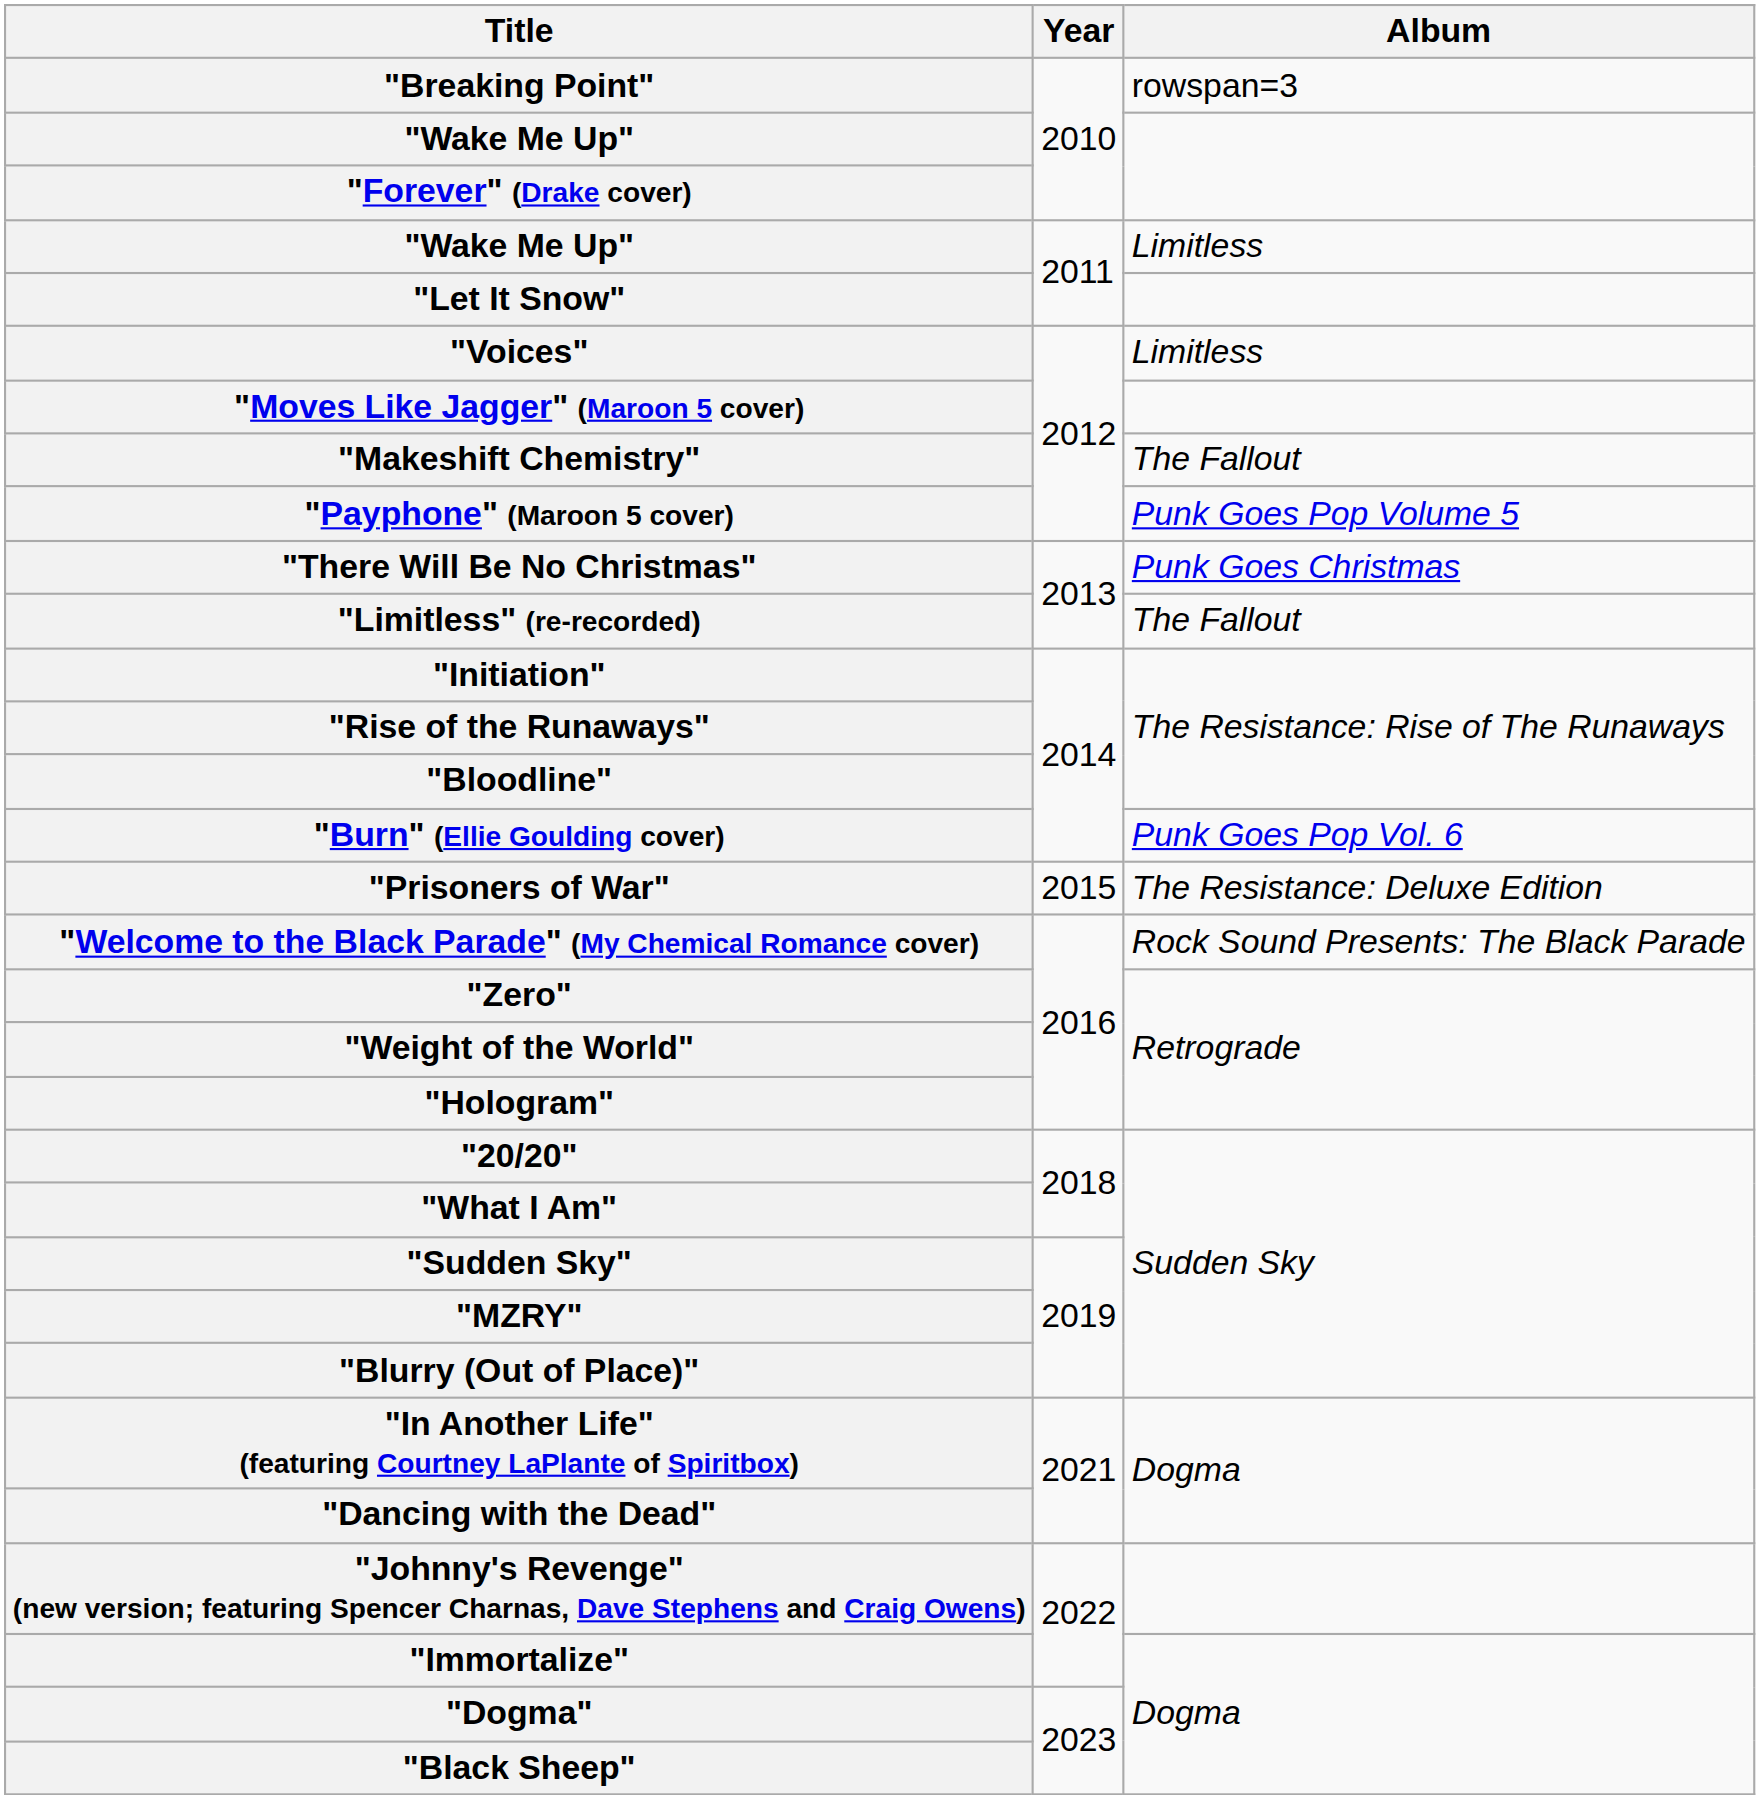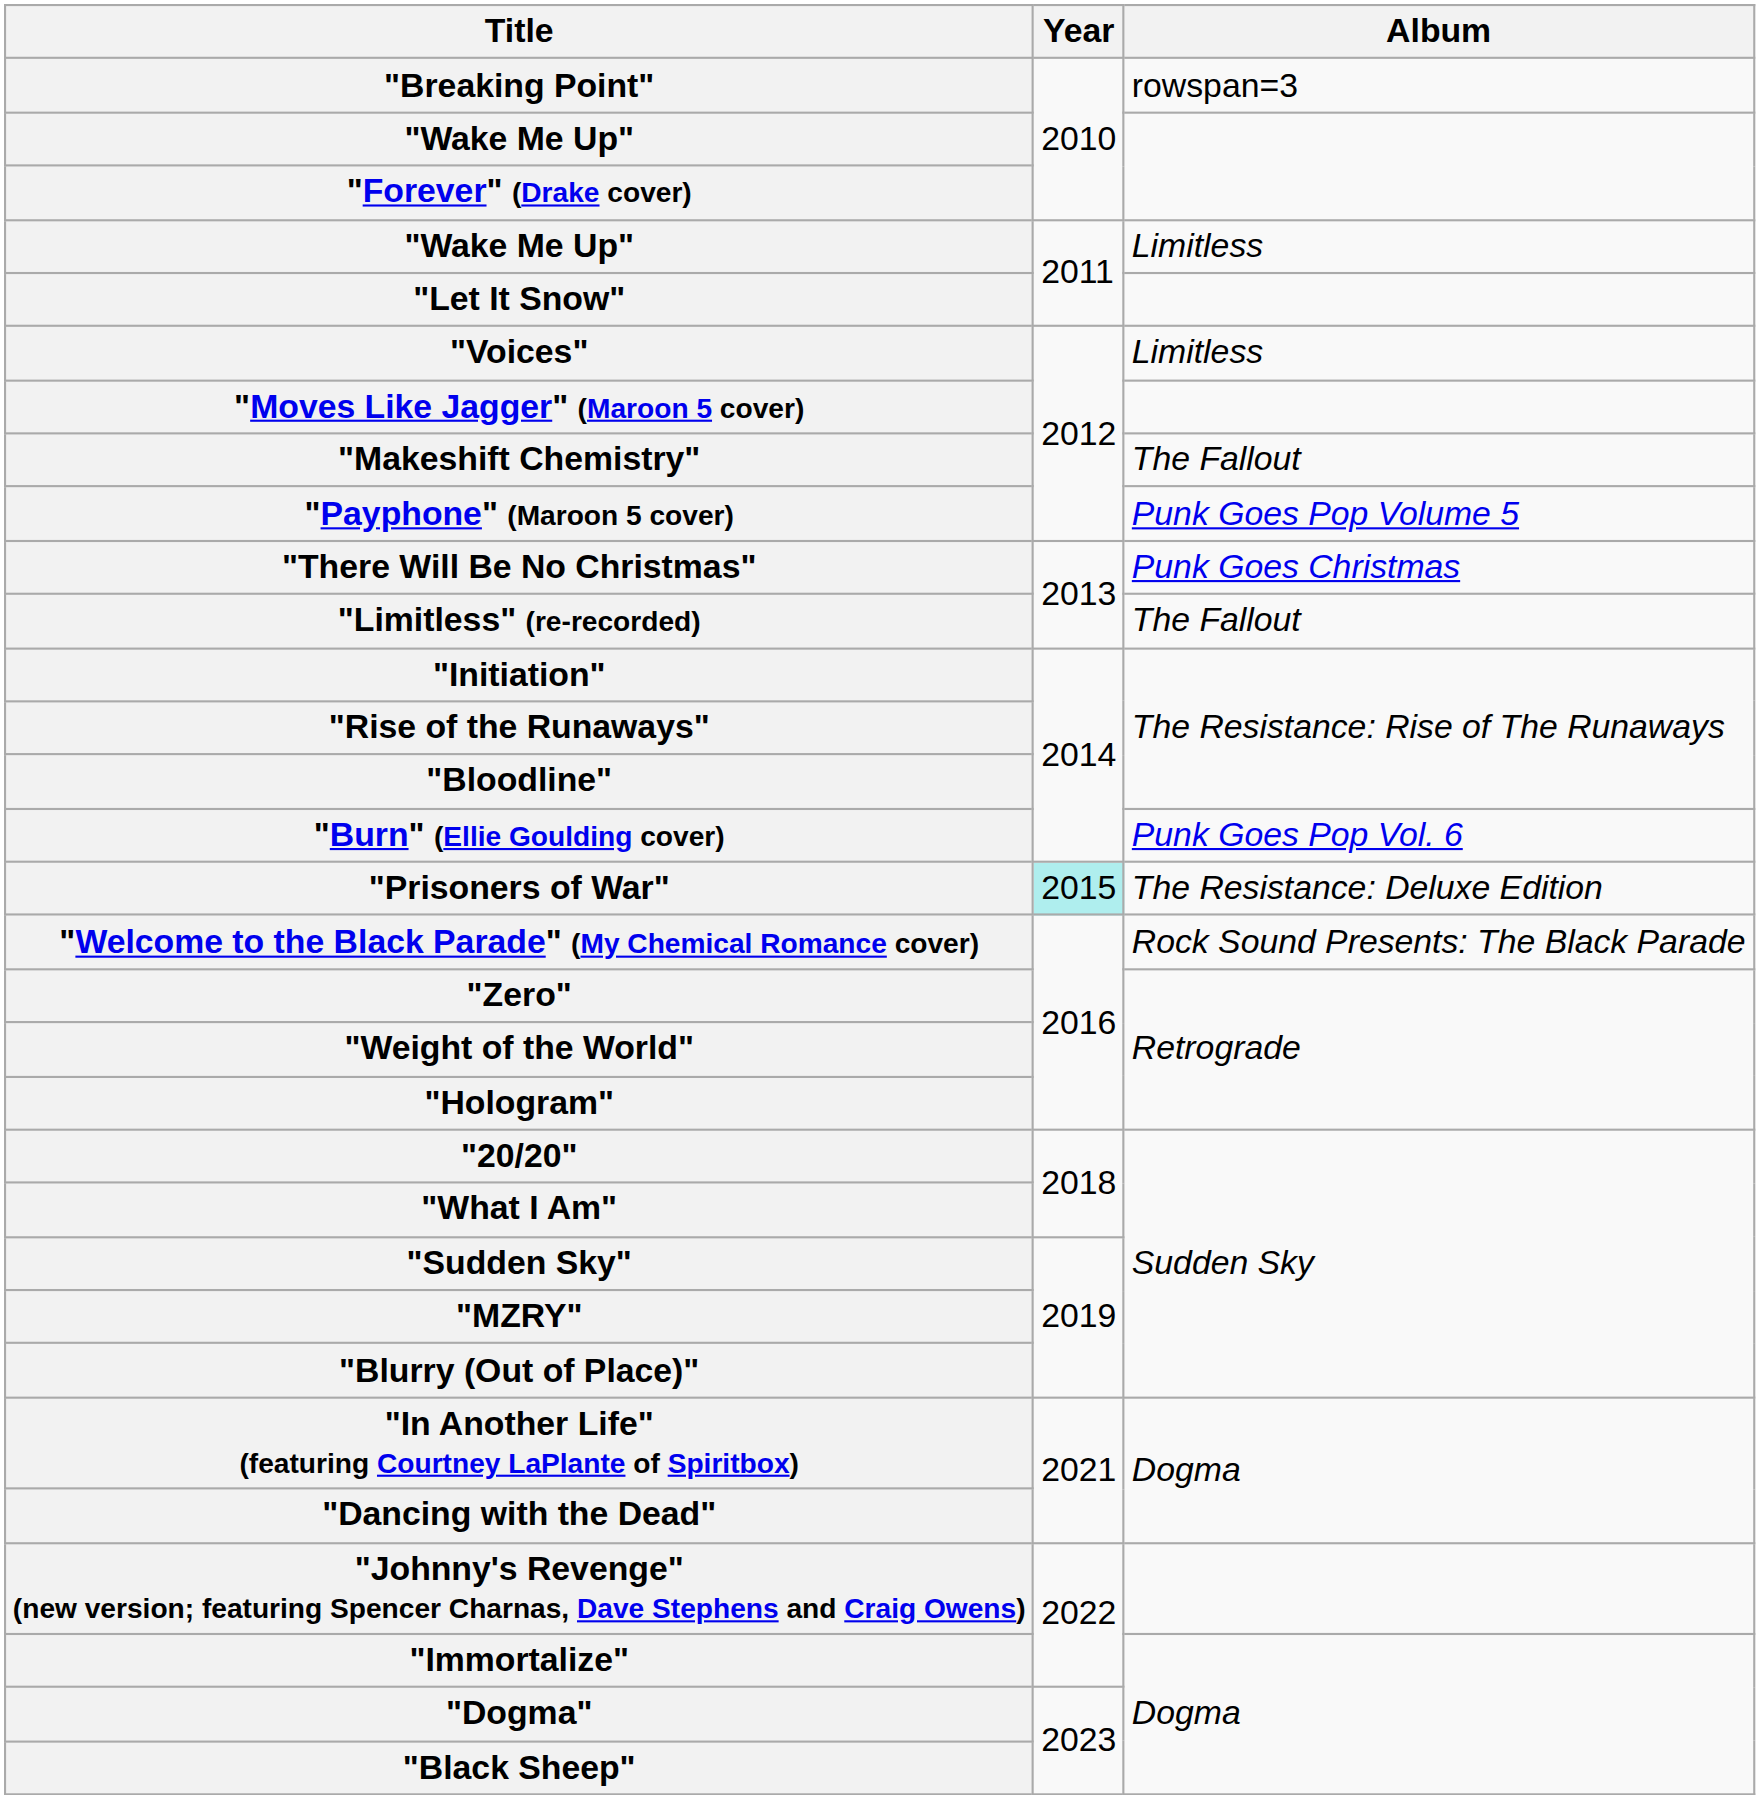(1079, 887) no background -> (1079, 887) paleturquoise background
